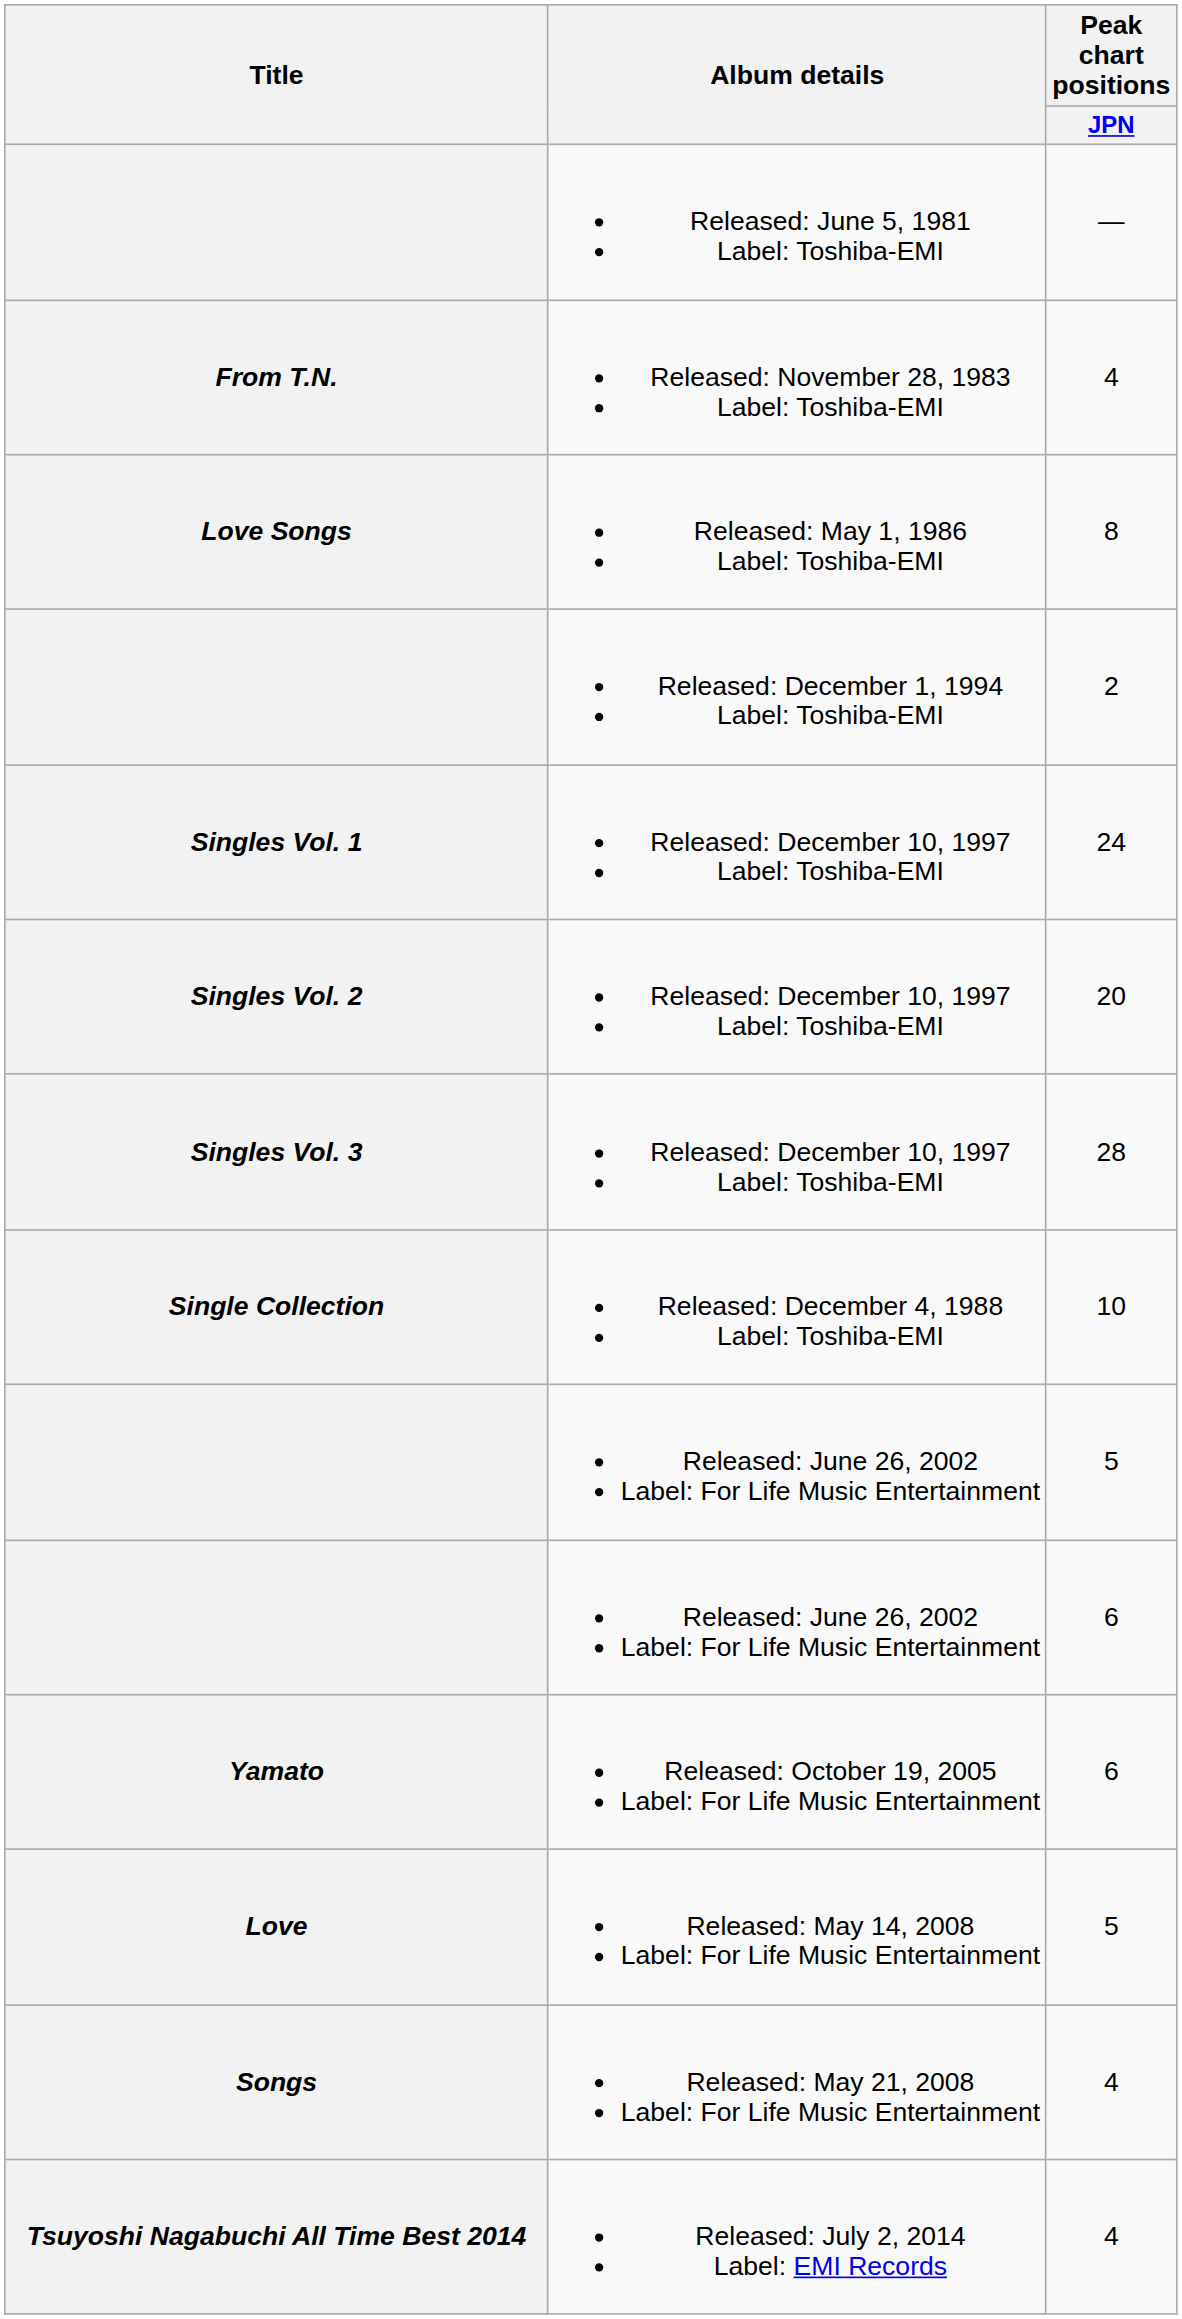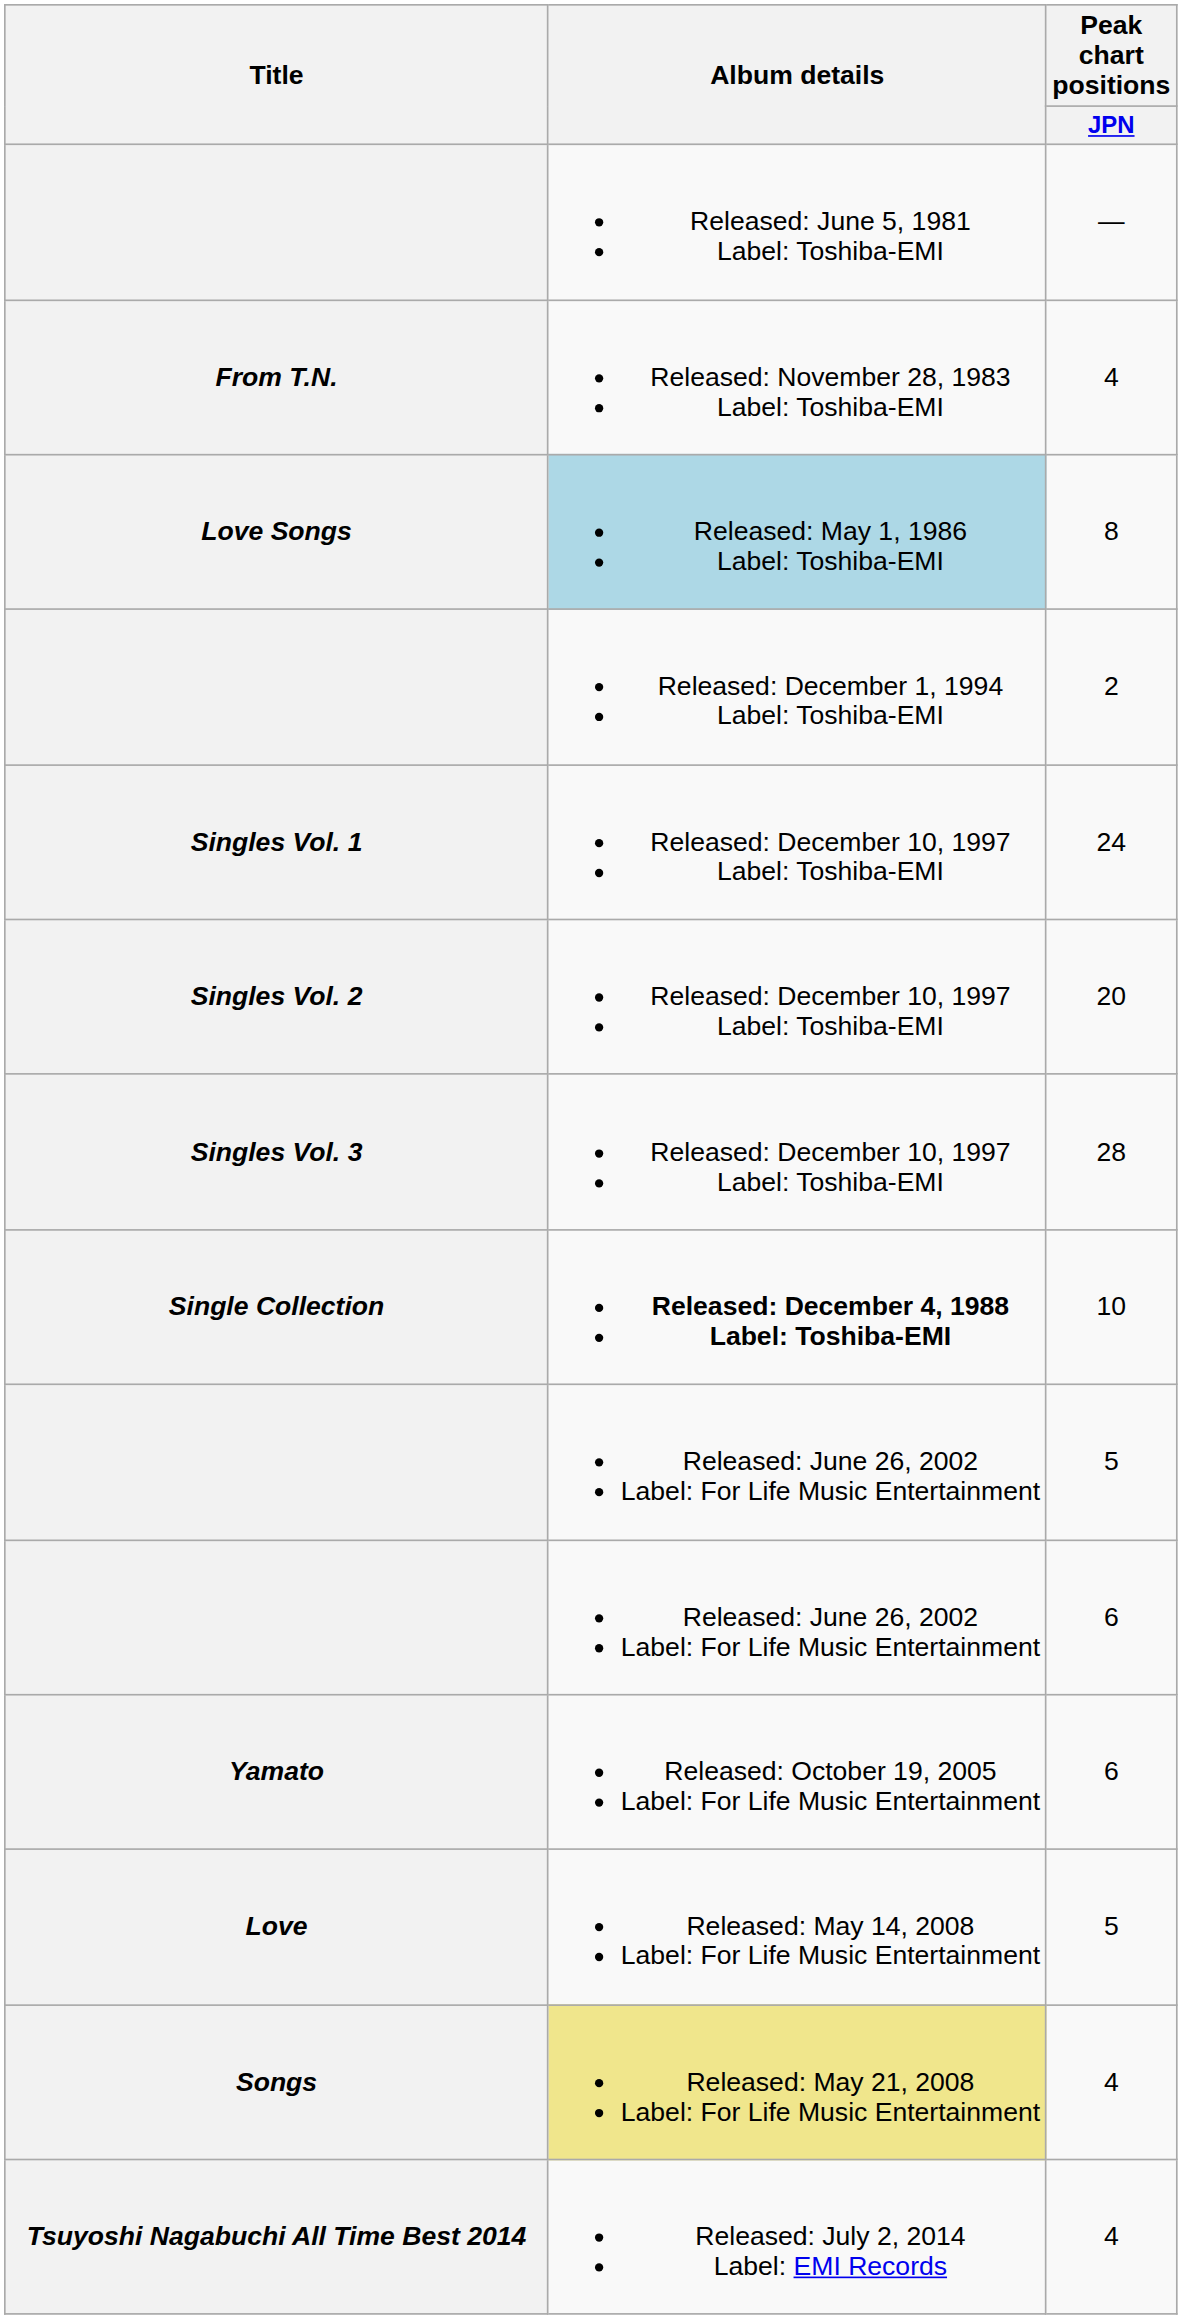(797, 547) no background -> (797, 547) lightblue background
(797, 1322) normal -> (797, 1322) bold
(797, 2097) no background -> (797, 2097) khaki background
